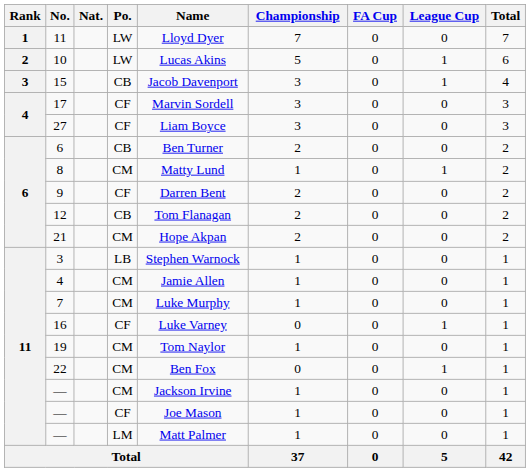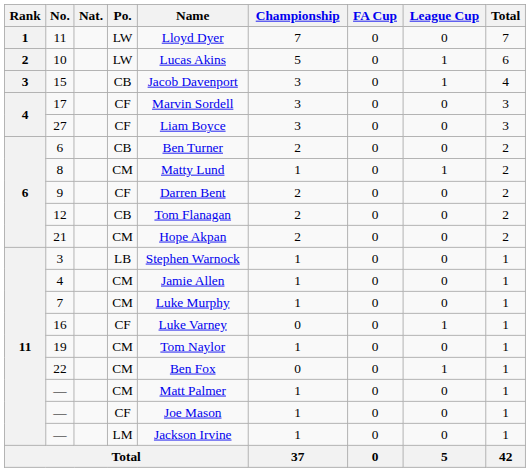(193, 390) Jackson Irvine -> (193, 390) Matt Palmer
(193, 434) Matt Palmer -> (193, 434) Jackson Irvine
